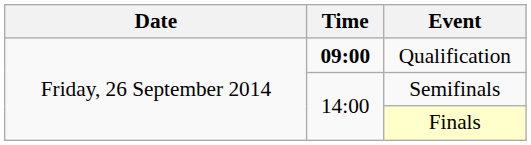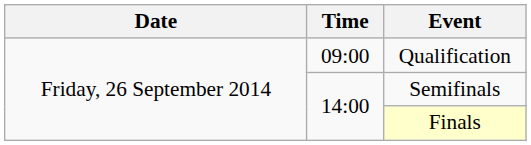(345, 55) bold -> (345, 55) normal
